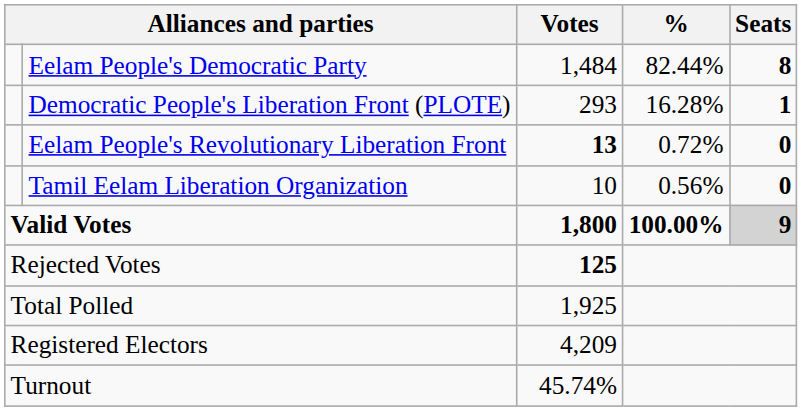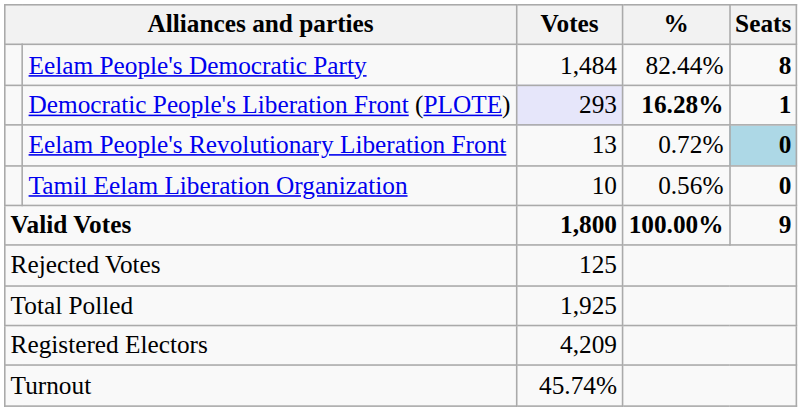(598, 104) no background -> (598, 104) lavender background
(684, 104) normal -> (682, 104) bold
(604, 144) bold -> (604, 144) normal
(785, 144) no background -> (785, 144) lightblue background
(785, 225) lightgrey background -> (785, 225) no background
(598, 265) bold -> (598, 265) normal
